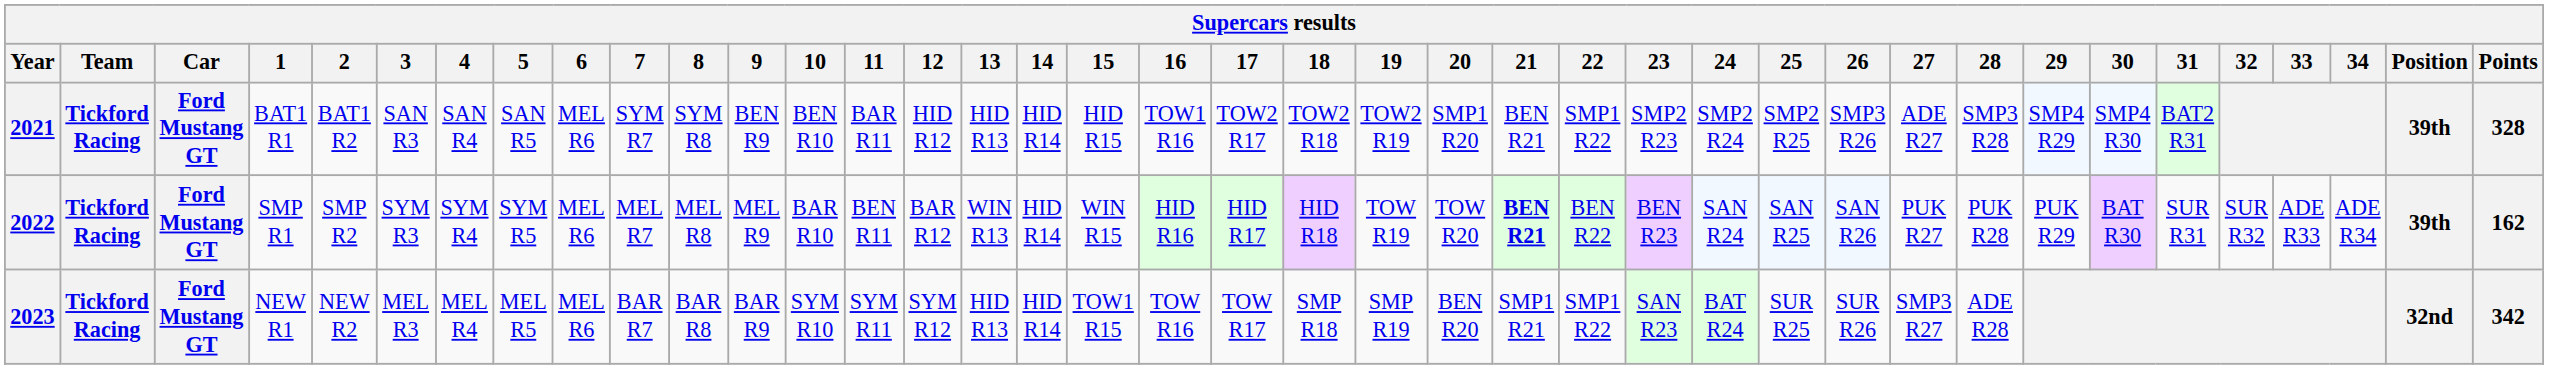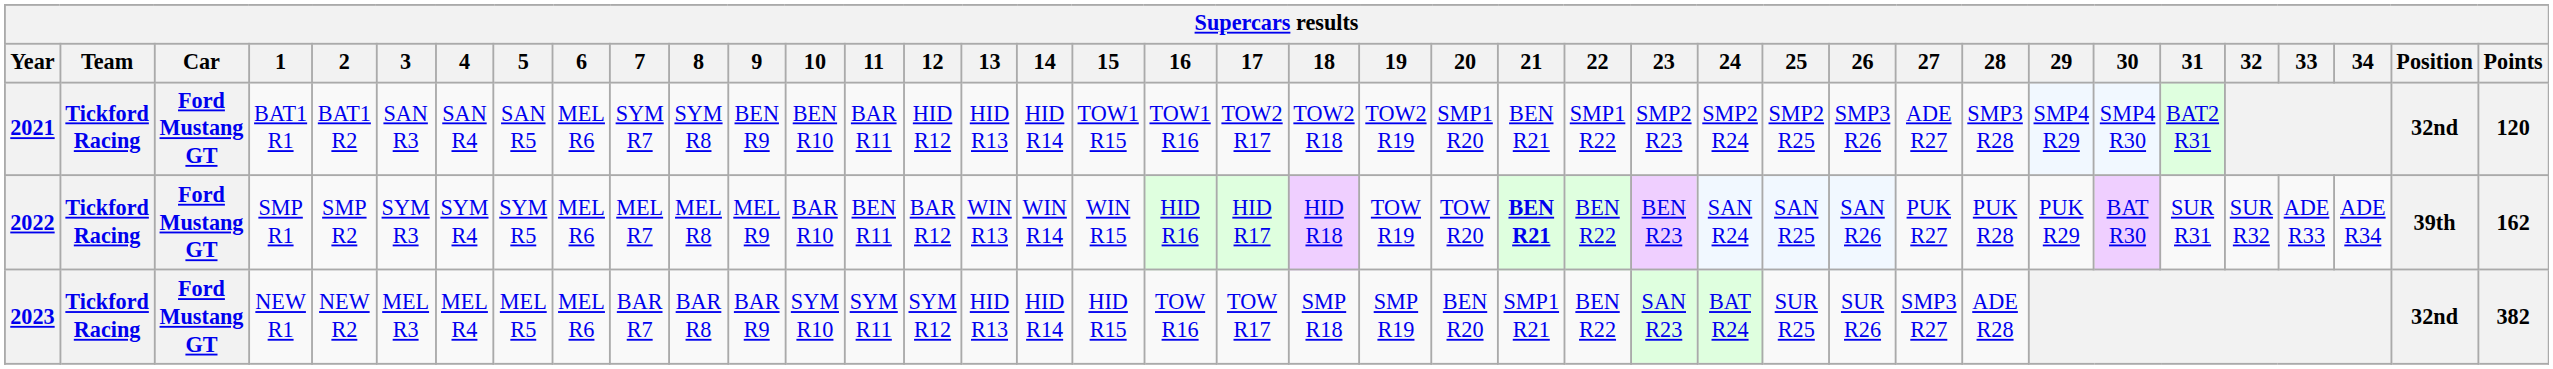(1103, 128) HID R15 -> (1108, 128) TOW1 R15
(2430, 128) 39th -> (2435, 128) 32nd
(2508, 128) 328 -> (2513, 128) 120
(1042, 222) HID R14 -> (1045, 222) WIN R14
(1103, 316) TOW1 R15 -> (1108, 316) HID R15
(1593, 316) SMP1 R22 -> (1598, 316) BEN R22
(2508, 316) 342 -> (2513, 316) 382
